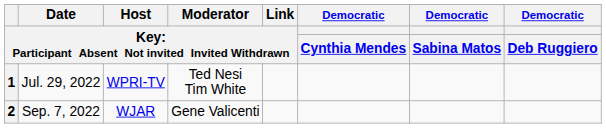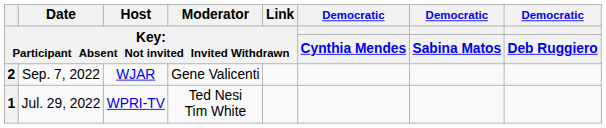rows swapped: (11, 82) <-> (11, 111)
